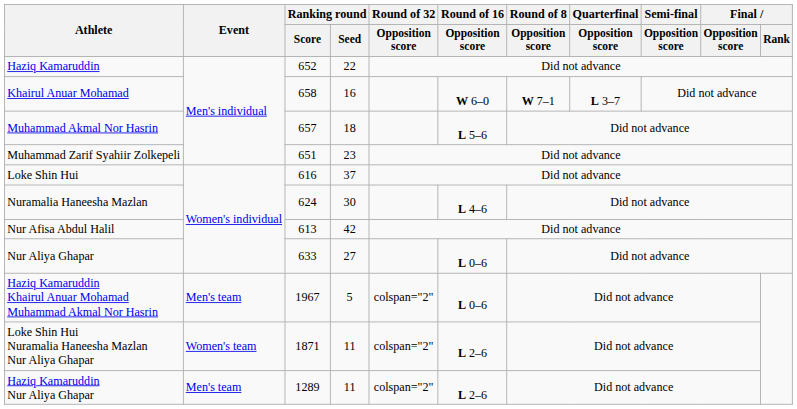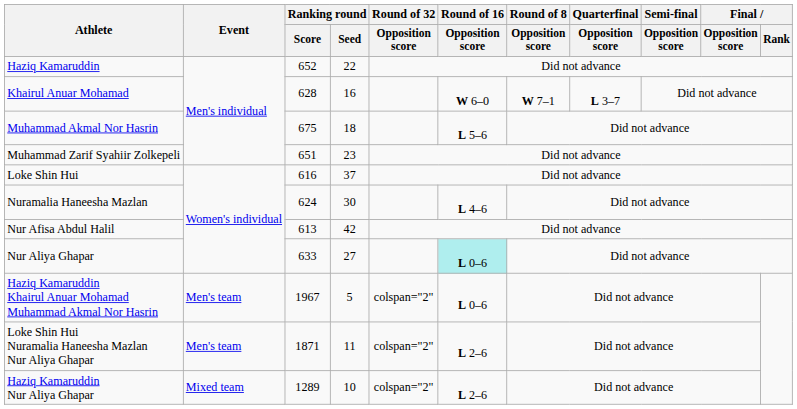(307, 94) 658 -> (307, 94) 628
(307, 128) 657 -> (307, 128) 675
(473, 263) no background -> (473, 263) paleturquoise background
(221, 346) Women's team -> (214, 346) Men's team
(214, 388) Men's team -> (215, 388) Mixed team
(350, 388) 11 -> (350, 388) 10
